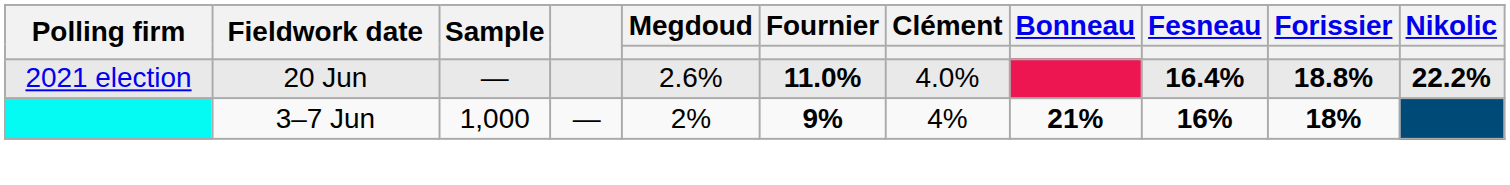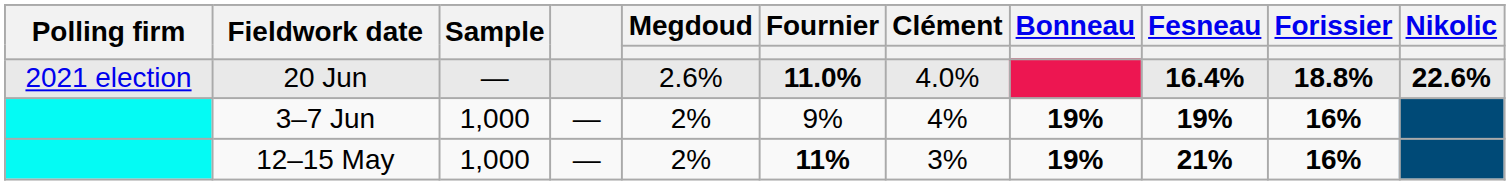(1451, 79) 22.2% -> (1451, 79) 22.6%
(823, 119) bold -> (823, 119) normal
(1075, 119) 21% -> (1075, 119) 19%
(1205, 119) 16% -> (1205, 119) 19%
(1333, 119) 18% -> (1333, 119) 16%
+ row: (325, 159)
